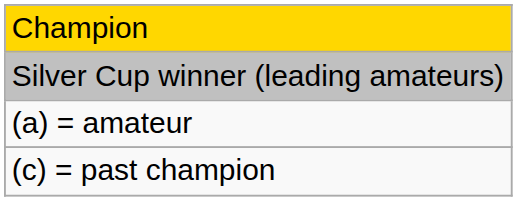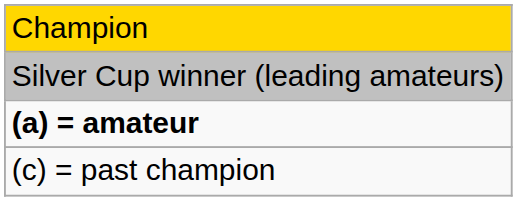(102, 123) normal -> (105, 123) bold
